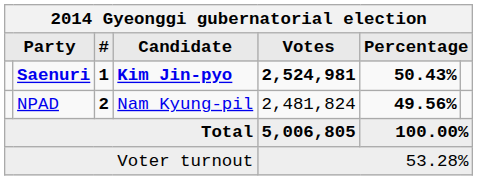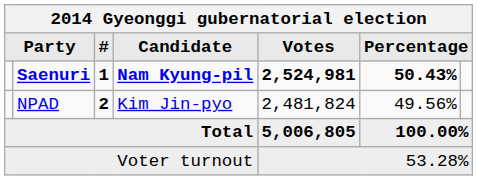(175, 76) Kim Jin-pyo -> (185, 76) Nam Kyung-pil
(185, 104) Nam Kyung-pil -> (175, 104) Kim Jin-pyo
(425, 104) bold -> (425, 104) normal
